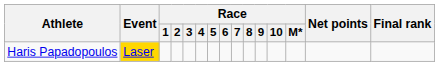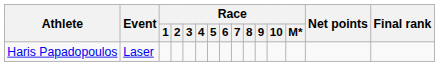(138, 52) gold background -> (138, 52) no background
